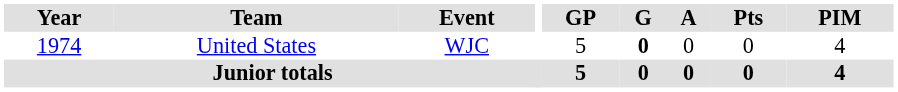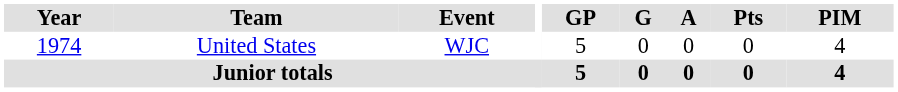(643, 45) bold -> (643, 45) normal
